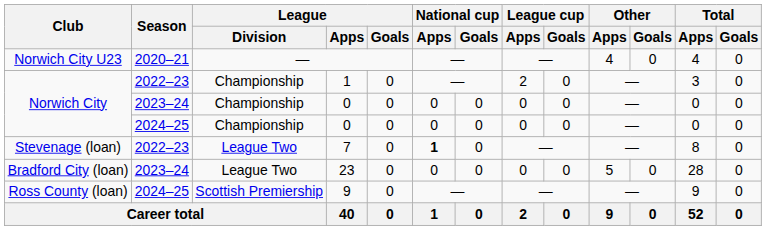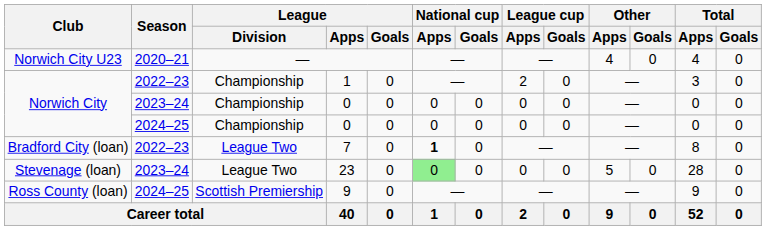(68, 147) Stevenage (loan) -> (68, 147) Bradford City (loan)
(68, 170) Bradford City (loan) -> (68, 170) Stevenage (loan)
(434, 170) no background -> (434, 170) lightgreen background
